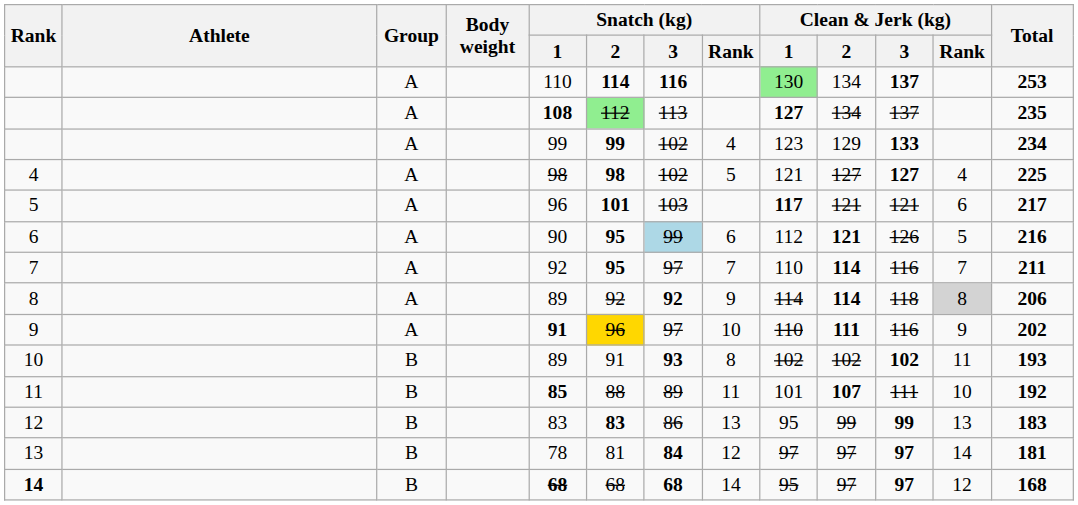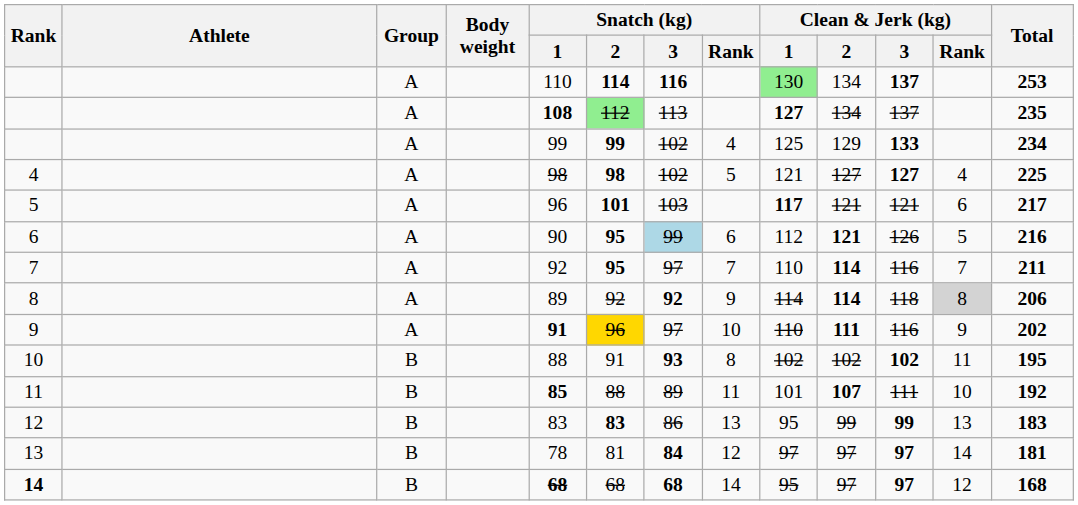(789, 143) 123 -> (789, 143) 125
(557, 360) 89 -> (557, 360) 88
(1032, 360) 193 -> (1032, 360) 195
